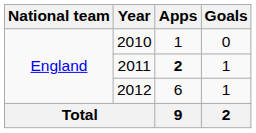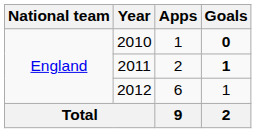(226, 41) normal -> (226, 41) bold
(178, 66) bold -> (178, 66) normal
(226, 66) normal -> (226, 66) bold
